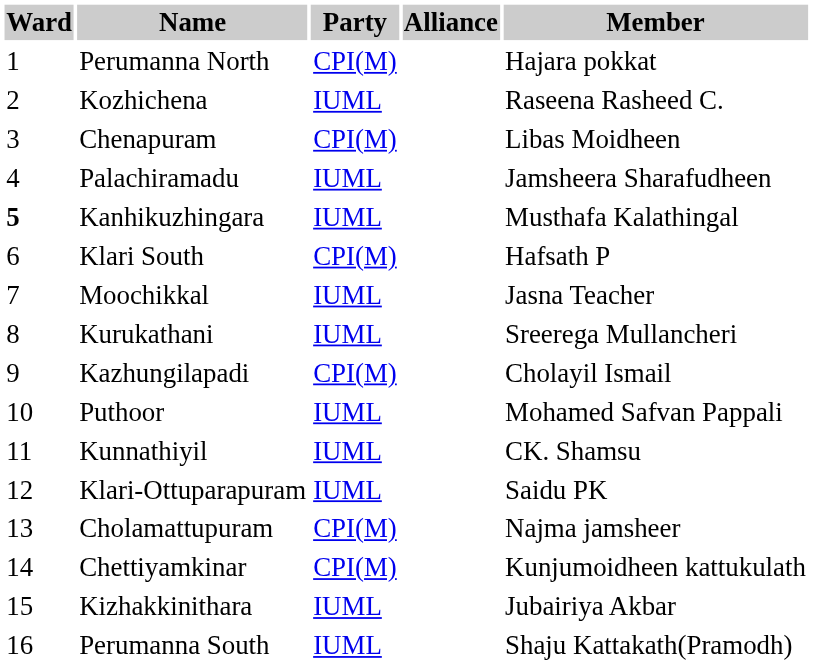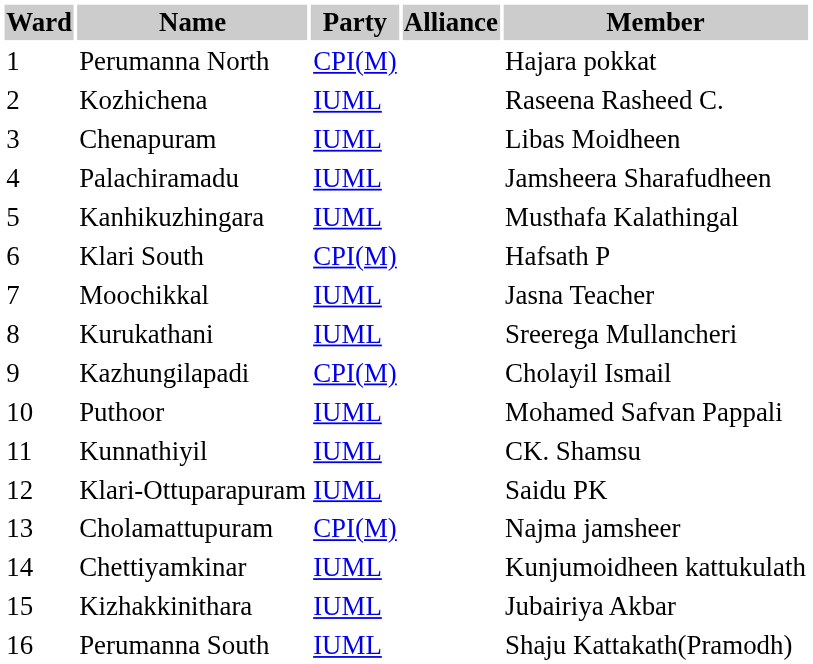(355, 138) CPI(M) -> (347, 138) IUML
(13, 216) bold -> (13, 216) normal
(355, 567) CPI(M) -> (347, 567) IUML
